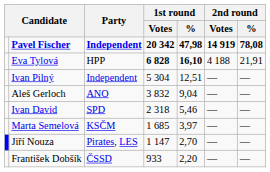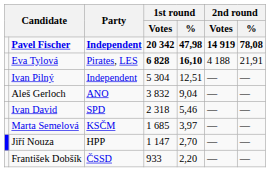(96, 61) HPP -> (112, 61) Pirates, LES
(112, 142) Pirates, LES -> (96, 142) HPP
